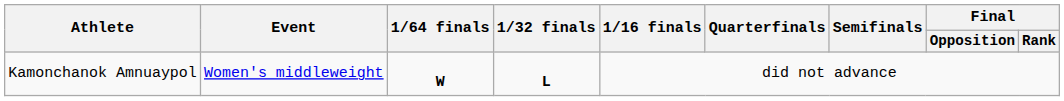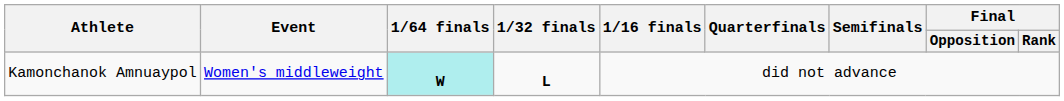(440, 82) no background -> (440, 82) paleturquoise background
